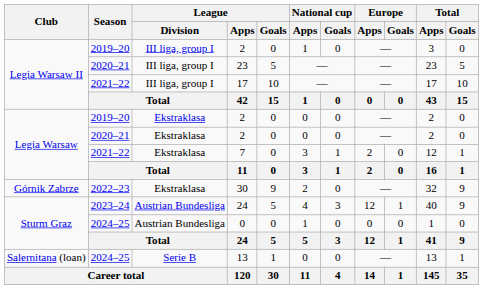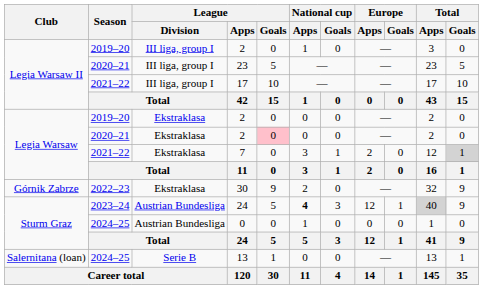(273, 135) no background -> (273, 135) pink background
(462, 153) no background -> (462, 153) lightgrey background
(305, 205) normal -> (305, 205) bold
(431, 205) no background -> (431, 205) lightgrey background
